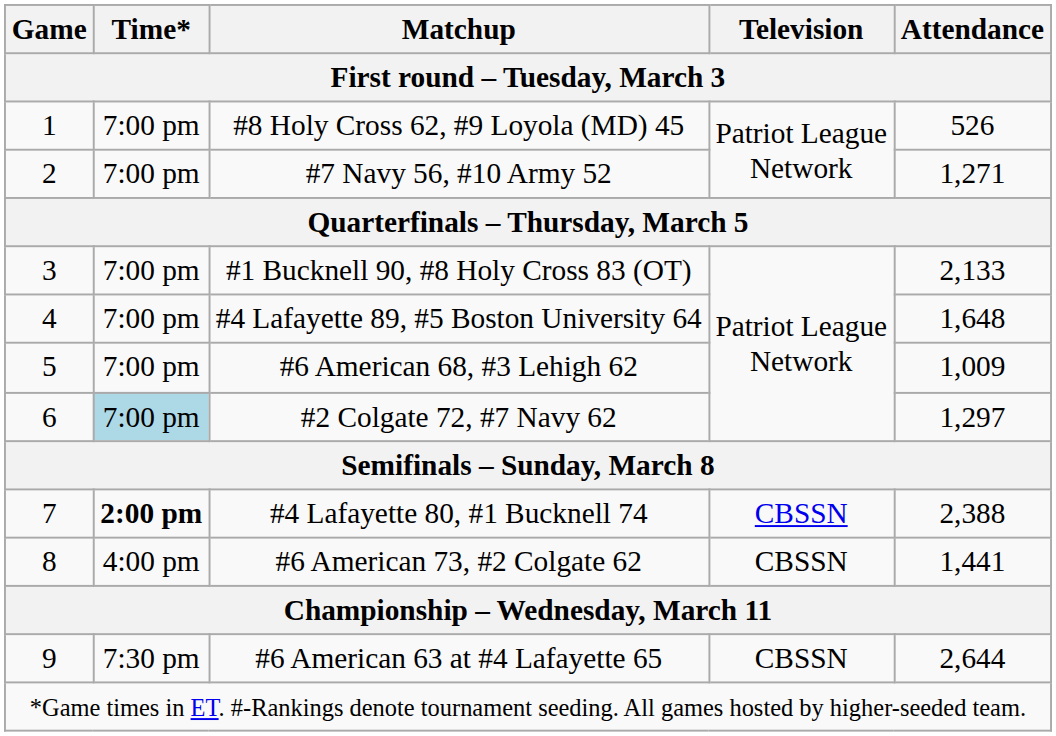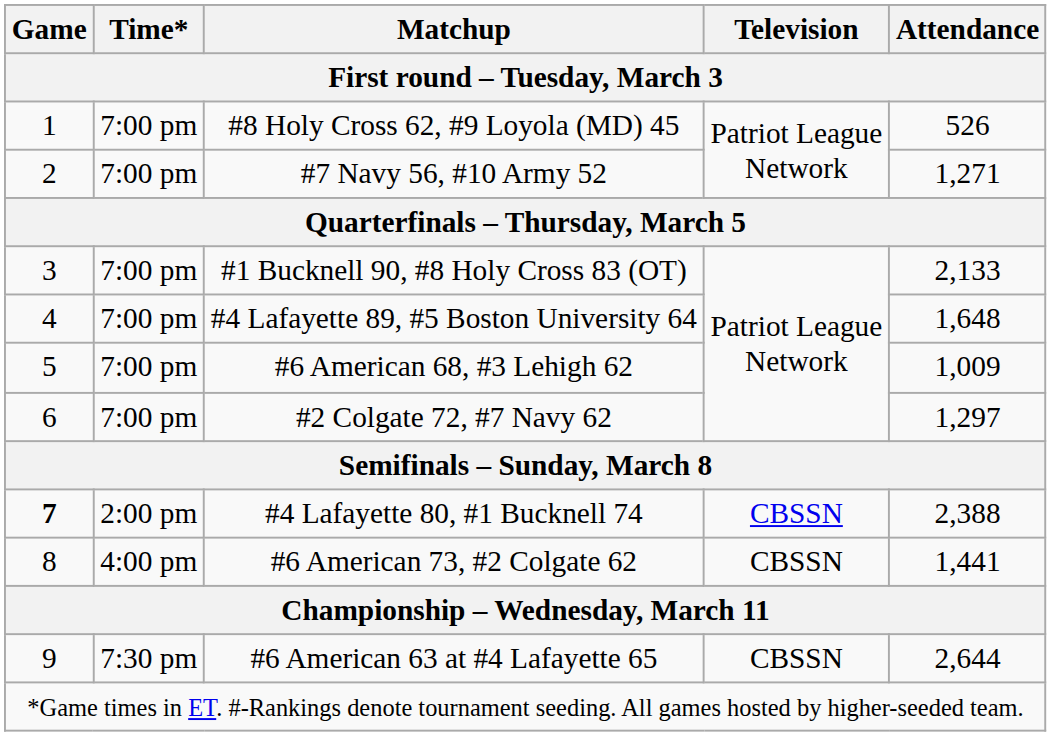(151, 415) lightblue background -> (149, 415) no background
(49, 512) normal -> (49, 512) bold
(151, 512) bold -> (149, 512) normal
